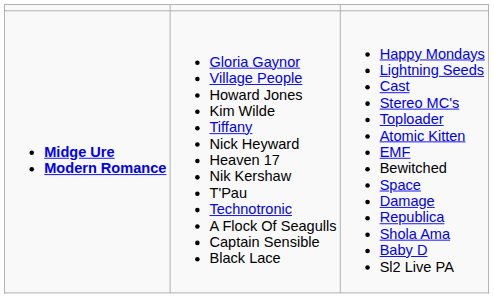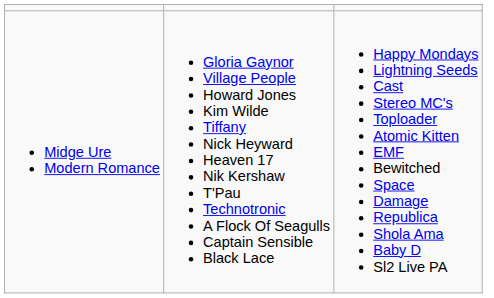(87, 160) bold -> (84, 160) normal
